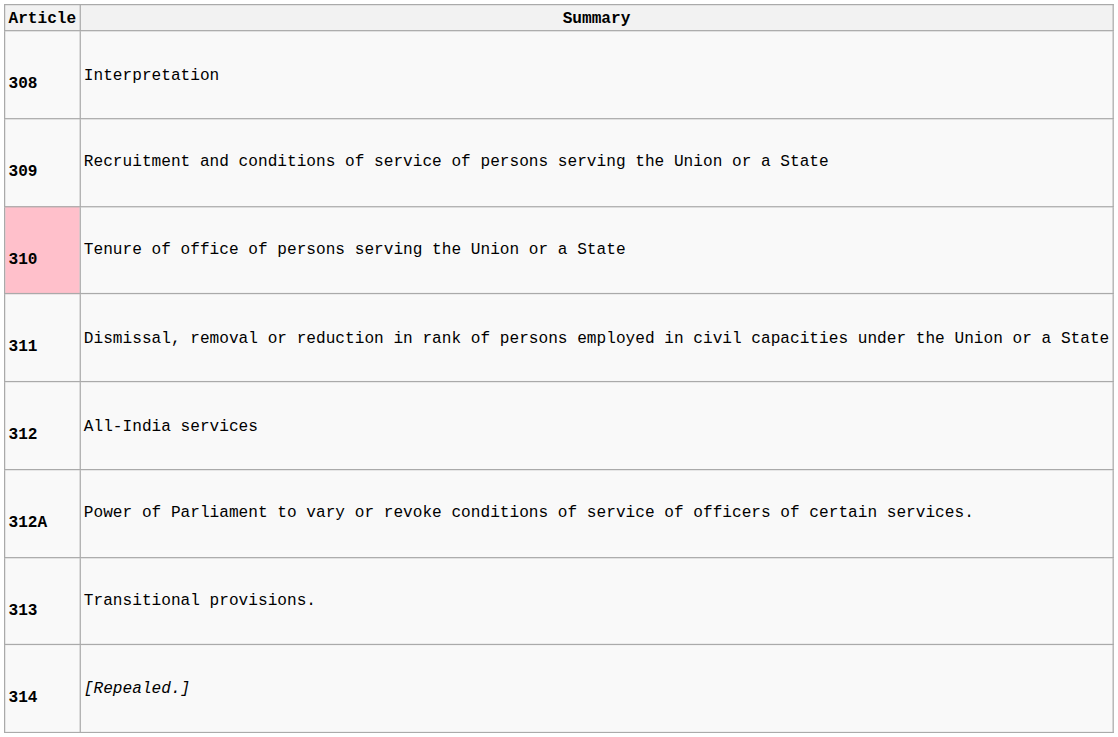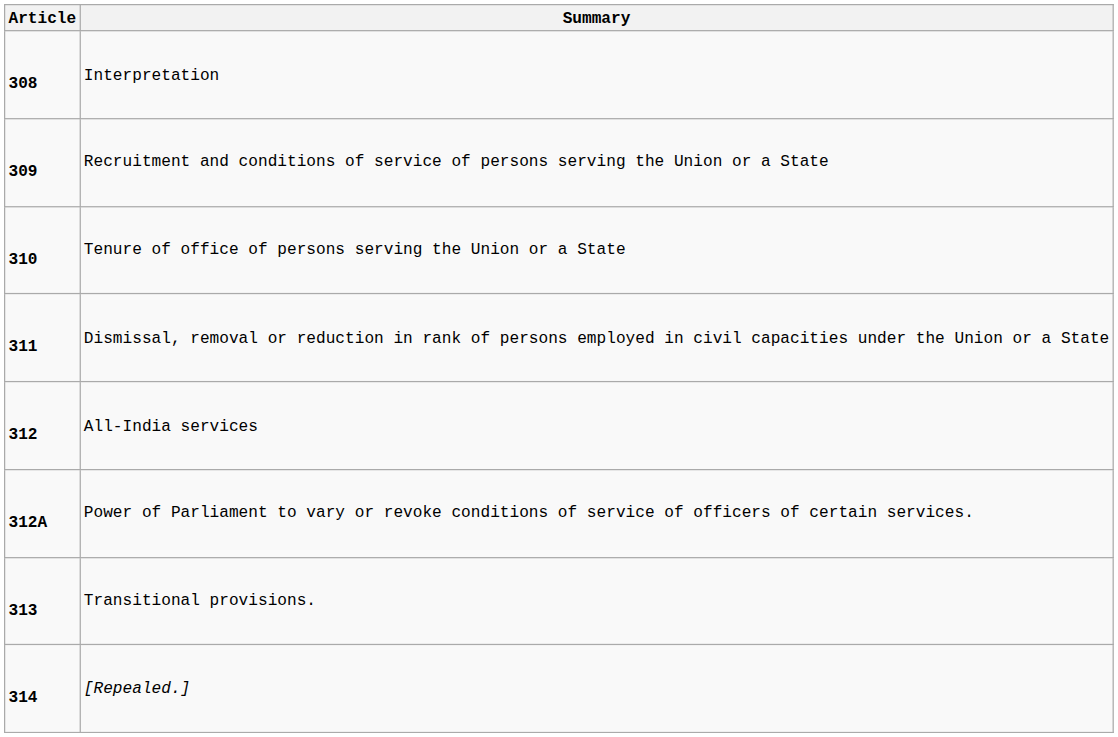(42, 260) pink background -> (42, 260) no background
